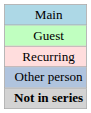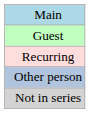(45, 98) bold -> (45, 98) normal
